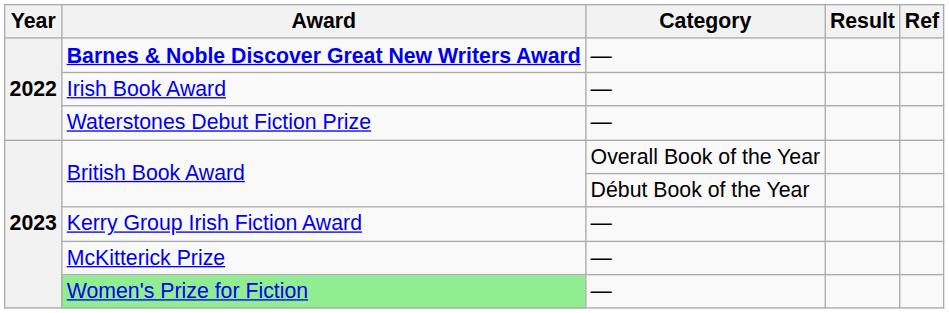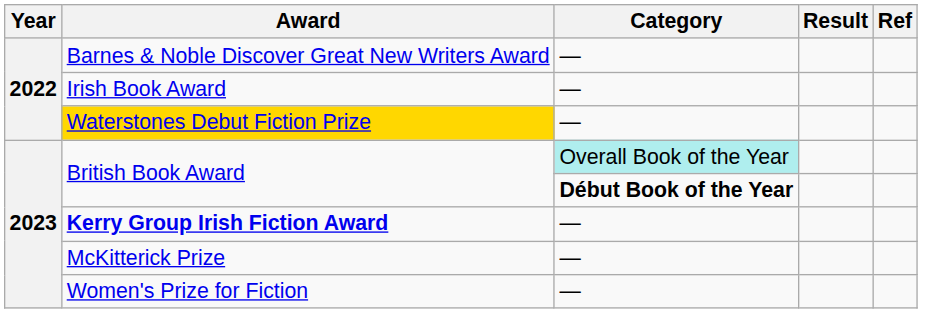(324, 55) bold -> (308, 55) normal
(219, 122) no background -> (219, 122) gold background
(705, 156) no background -> (674, 156) paleturquoise background
(700, 190) normal -> (676, 190) bold
(214, 223) normal -> (228, 223) bold
(187, 291) lightgreen background -> (187, 291) no background
